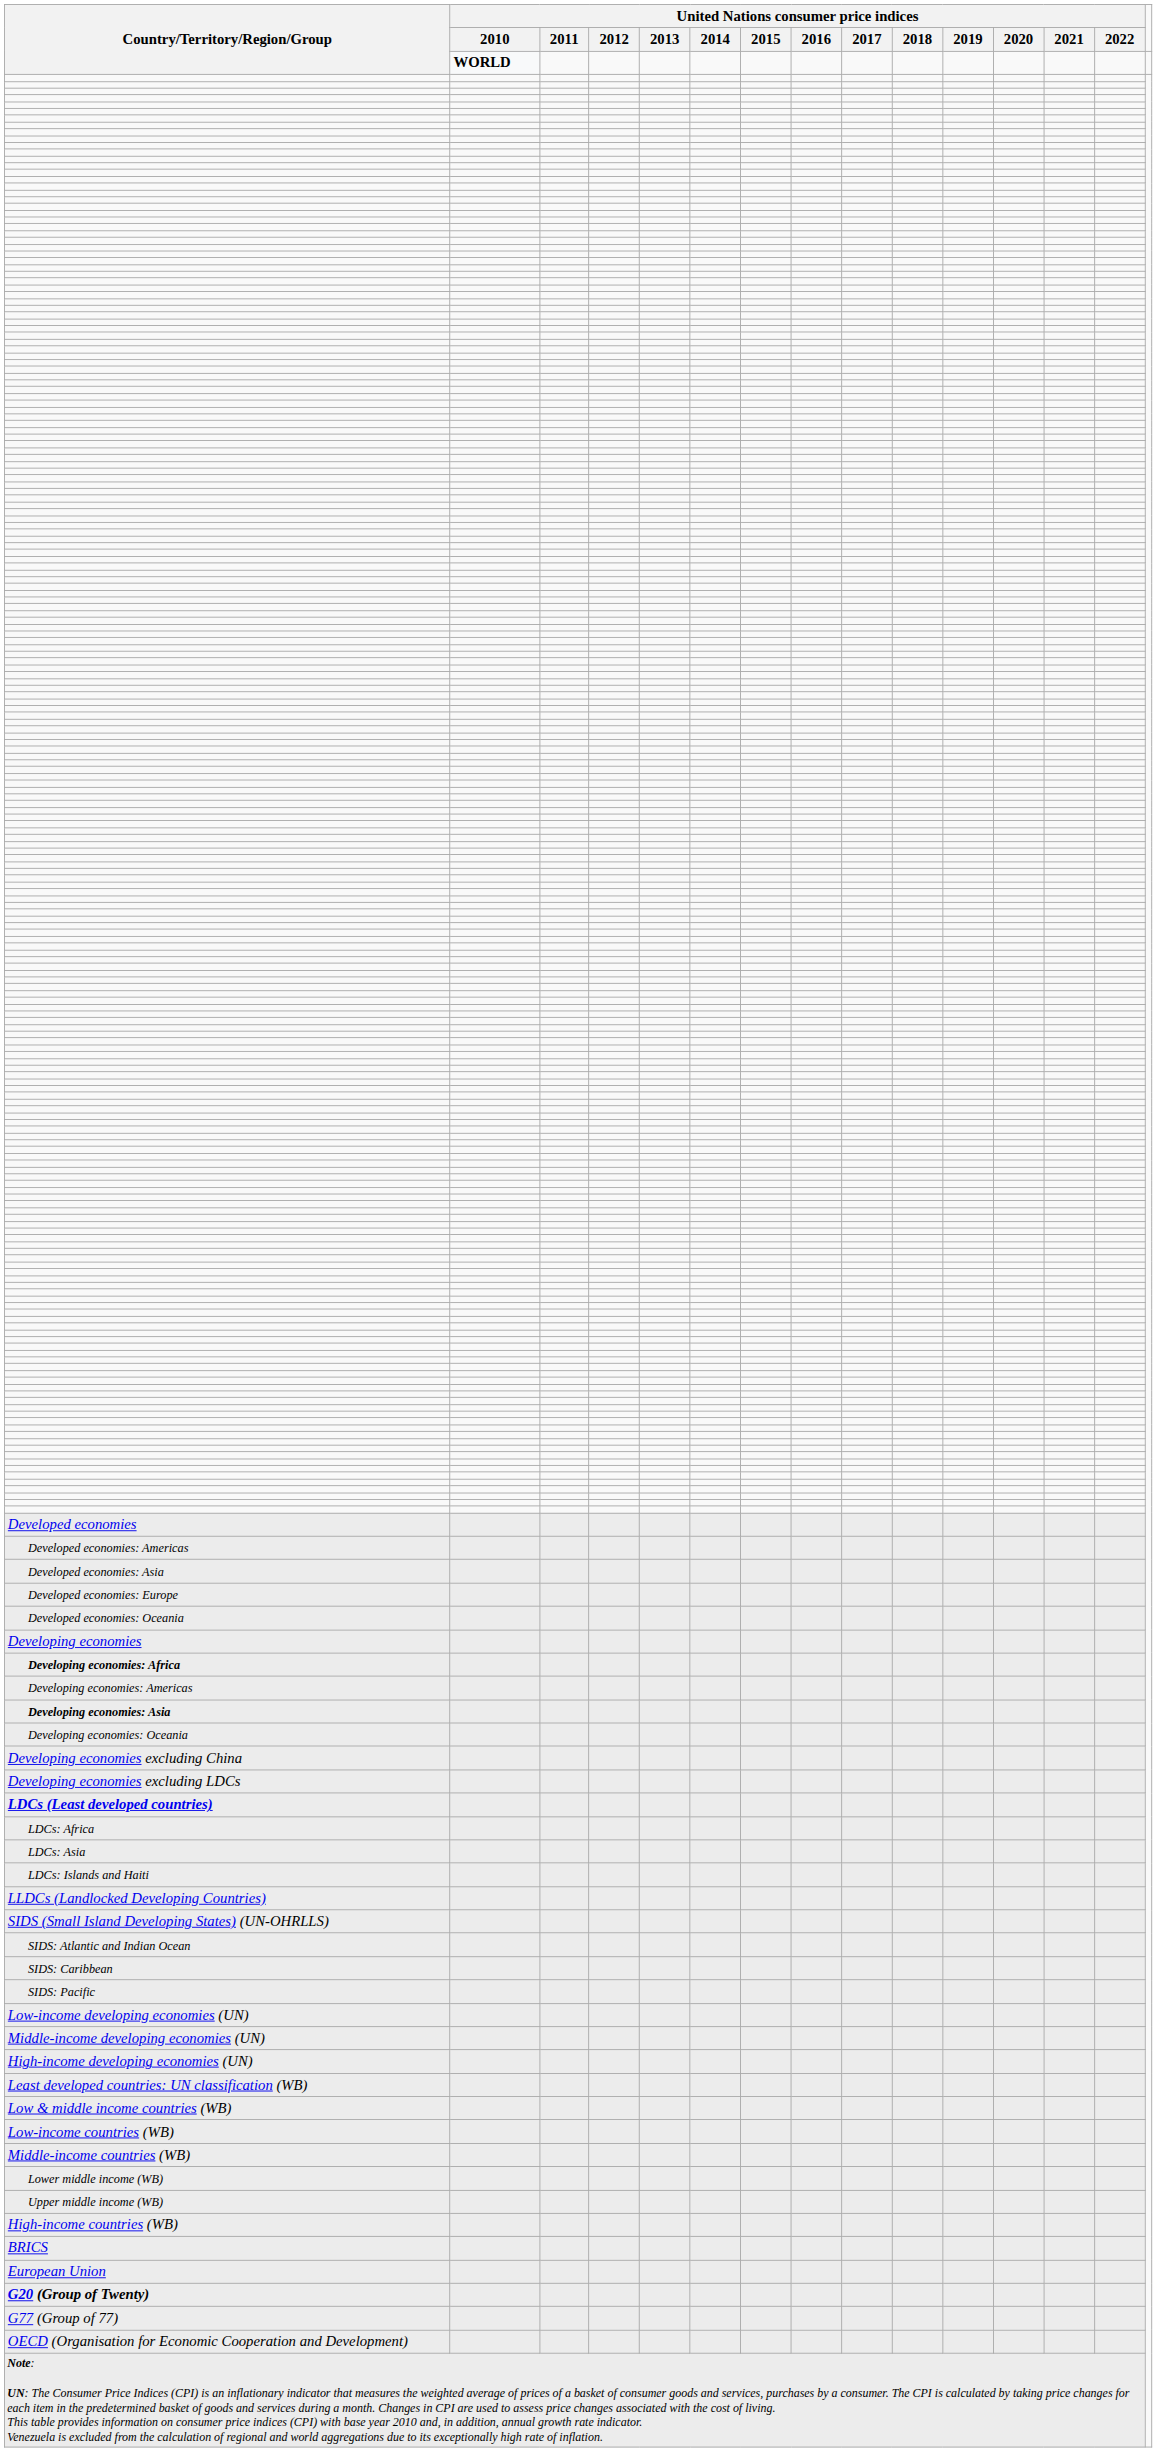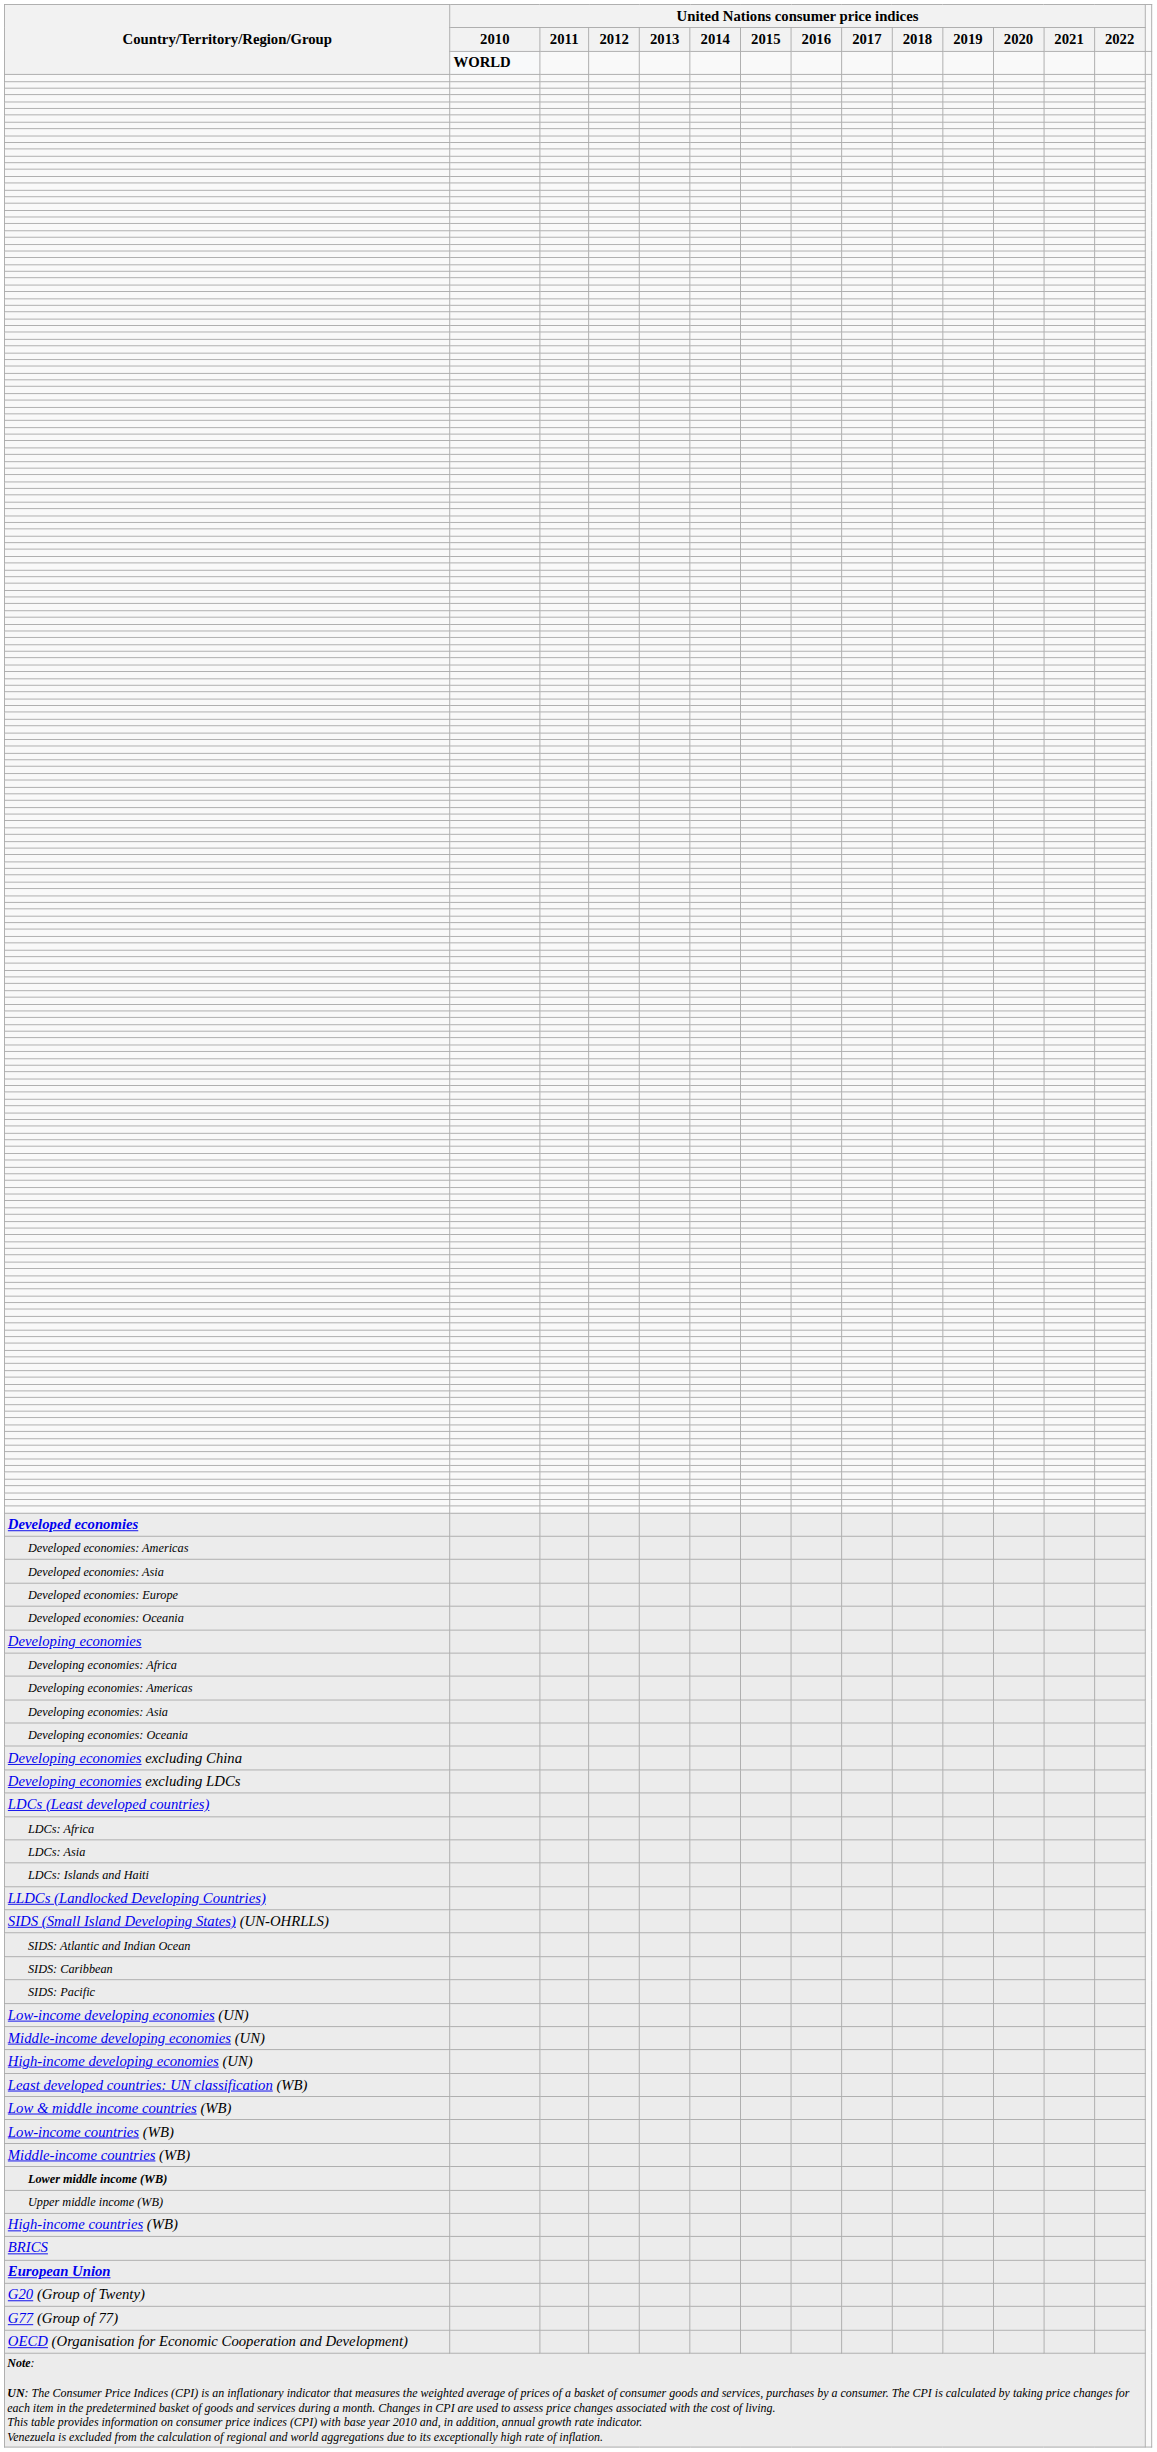(72, 1524) normal -> (73, 1524) bold
(104, 1664) bold -> (102, 1665) normal
(99, 1711) bold -> (98, 1712) normal
(110, 1804) bold -> (109, 1804) normal
(96, 2179) normal -> (98, 2178) bold
(57, 2271) normal -> (59, 2271) bold
(79, 2295) bold -> (76, 2295) normal
